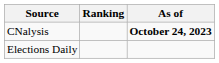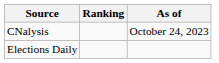(171, 31) bold -> (169, 31) normal
